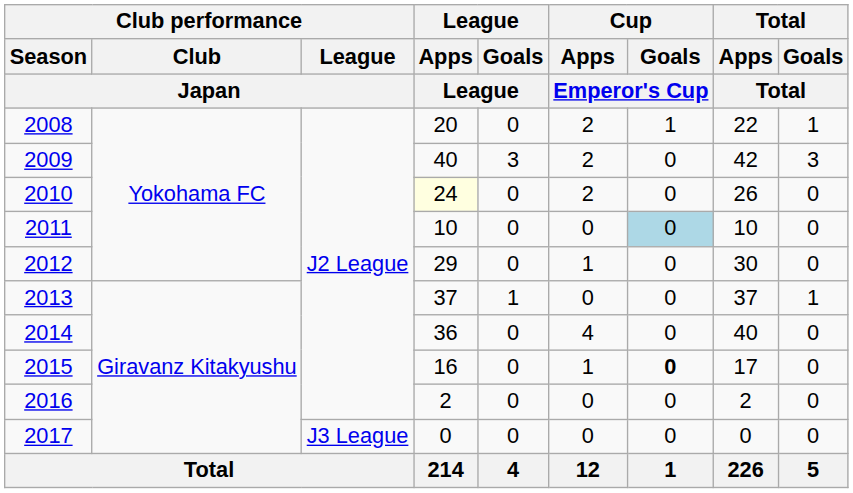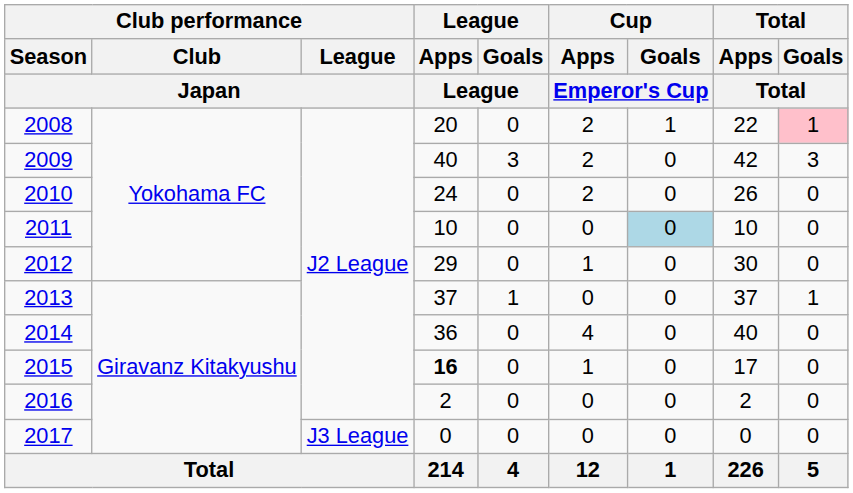(813, 125) no background -> (813, 125) pink background
(446, 194) lightyellow background -> (446, 194) no background
(446, 366) normal -> (446, 366) bold
(670, 366) bold -> (670, 366) normal
